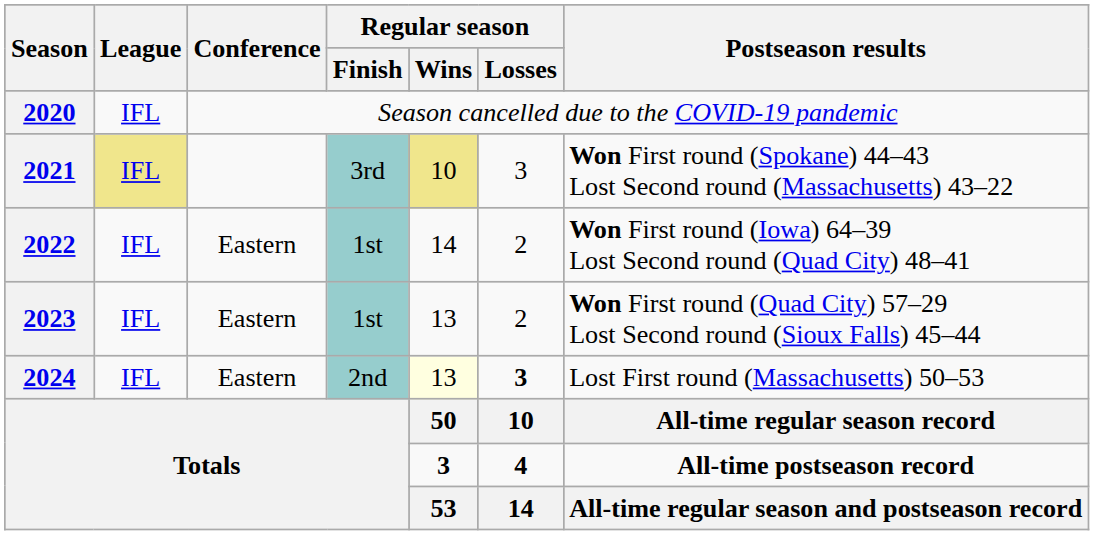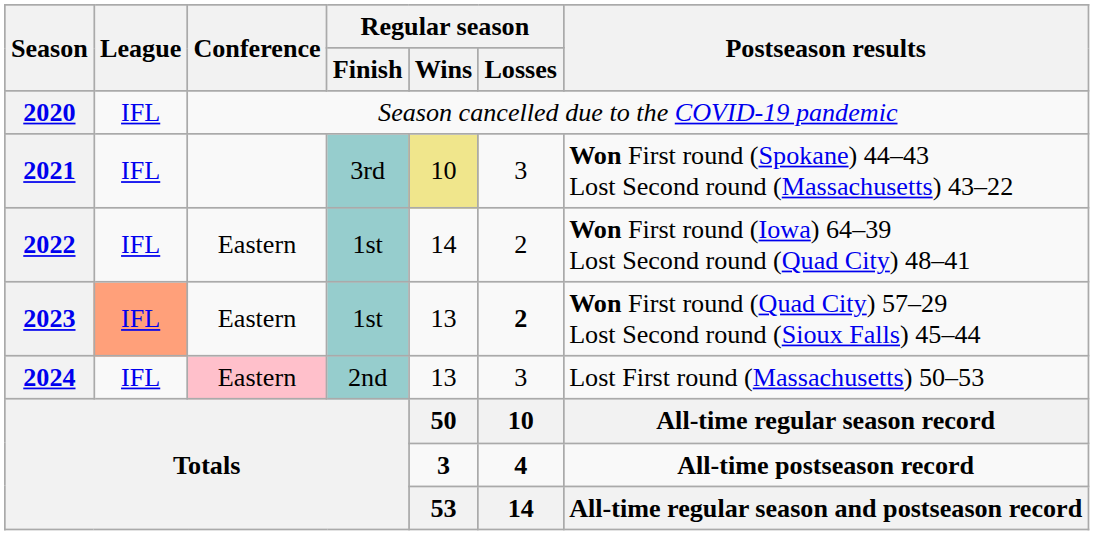(141, 171) khaki background -> (141, 171) no background
(141, 319) no background -> (141, 319) lightsalmon background
(521, 319) normal -> (521, 319) bold
(257, 377) no background -> (257, 377) pink background
(443, 377) lightyellow background -> (443, 377) no background
(521, 377) bold -> (521, 377) normal
